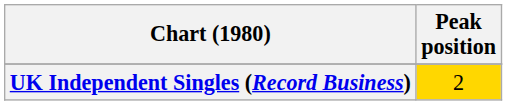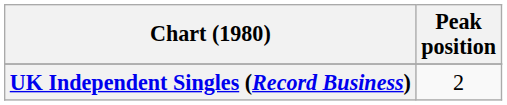(459, 81) gold background -> (459, 81) no background
